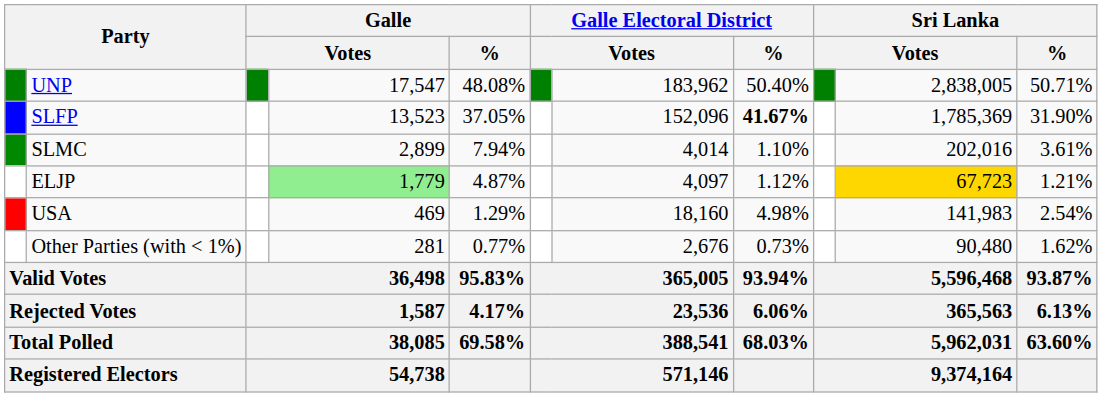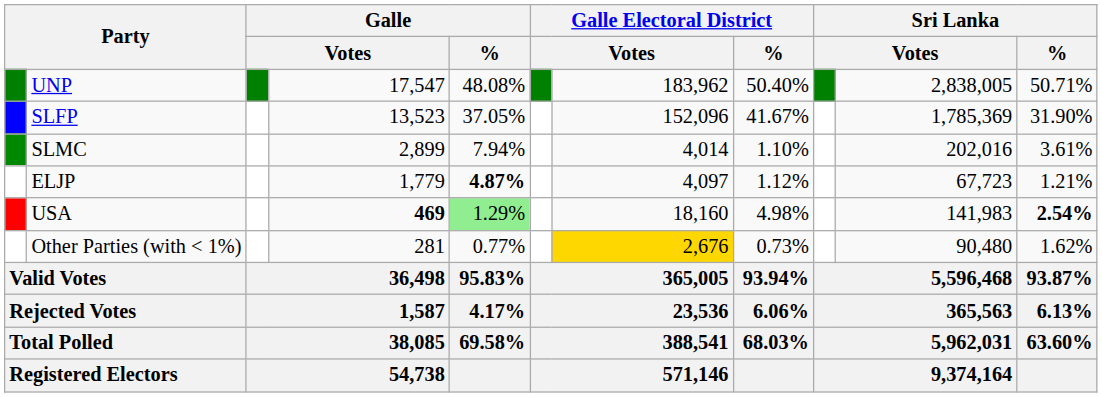(776, 117) bold -> (778, 117) normal
(422, 181) lightgreen background -> (422, 181) no background
(499, 181) normal -> (497, 181) bold
(984, 181) gold background -> (984, 181) no background
(430, 213) normal -> (430, 213) bold
(499, 213) no background -> (499, 213) lightgreen background
(1066, 213) normal -> (1065, 213) bold
(706, 246) no background -> (706, 246) gold background
